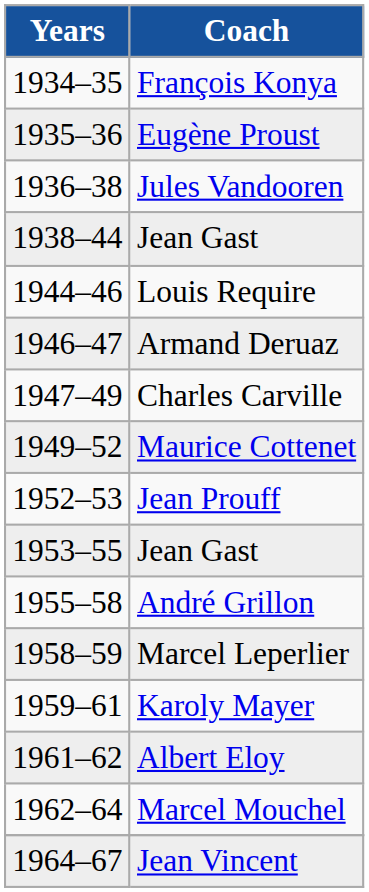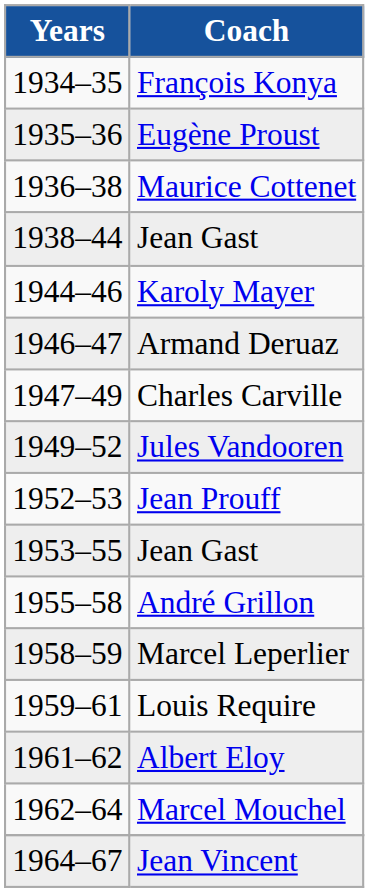(240, 186) Jules Vandooren -> (247, 186) Maurice Cottenet
(226, 290) Louis Require -> (226, 290) Karoly Mayer
(247, 445) Maurice Cottenet -> (240, 445) Jules Vandooren
(226, 705) Karoly Mayer -> (226, 705) Louis Require
